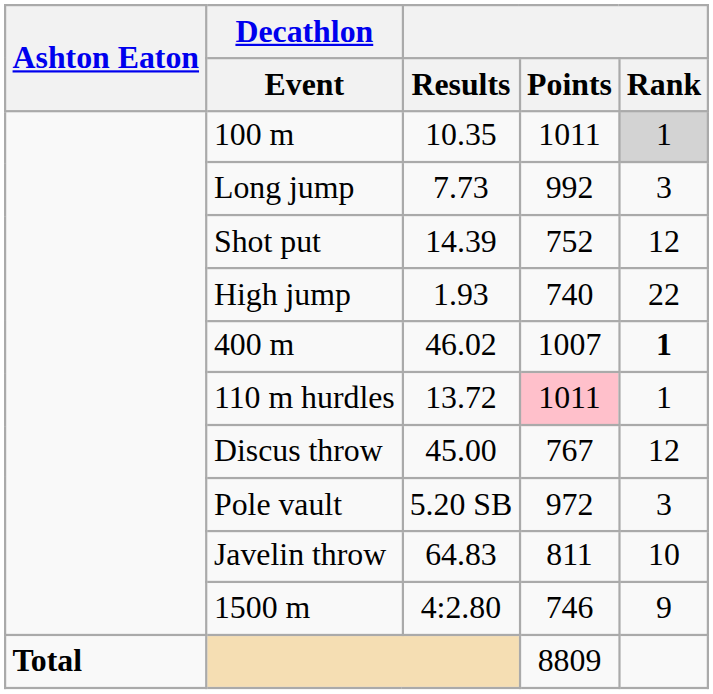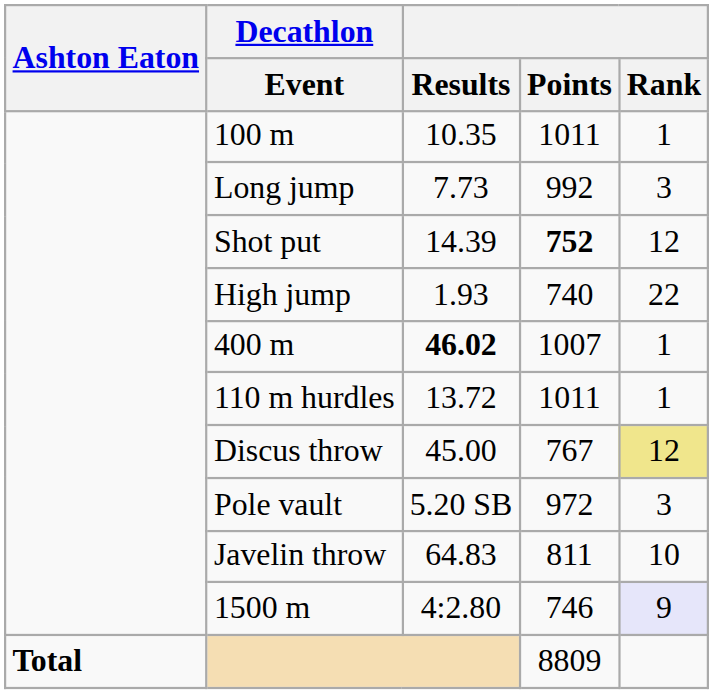(664, 136) lightgrey background -> (664, 136) no background
(570, 241) normal -> (570, 241) bold
(461, 346) normal -> (461, 346) bold
(664, 346) bold -> (664, 346) normal
(570, 398) pink background -> (570, 398) no background
(664, 451) no background -> (664, 451) khaki background
(664, 608) no background -> (664, 608) lavender background
